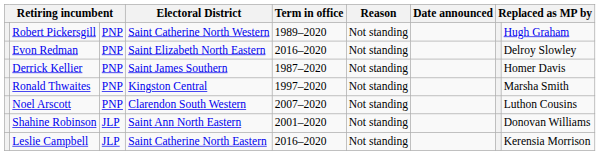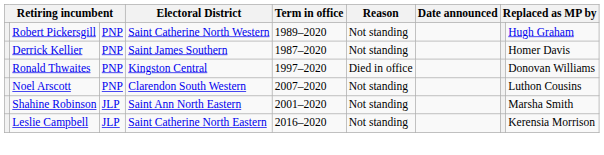- row: (45, 50)
(378, 86) Not standing -> (381, 68) Died in office
(536, 86) Marsha Smith -> (552, 68) Donovan Williams
(547, 123) Donovan Williams -> (541, 104) Marsha Smith
